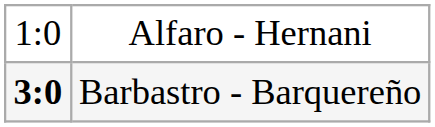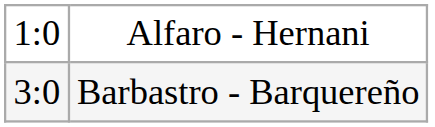(38, 91) bold -> (37, 91) normal
